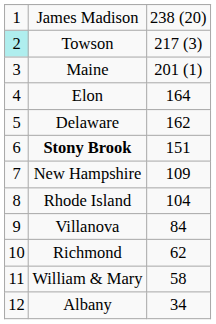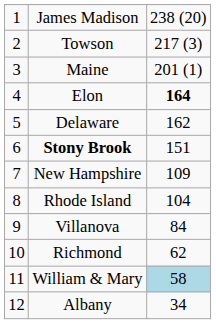(17, 43) paleturquoise background -> (17, 43) no background
(178, 95) normal -> (178, 95) bold
(178, 278) no background -> (178, 278) lightblue background
